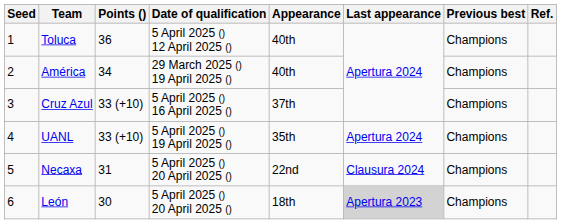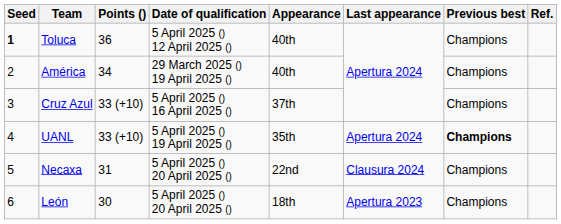(10, 39) normal -> (10, 39) bold
(477, 137) normal -> (479, 137) bold
(384, 202) lightgrey background -> (384, 202) no background
